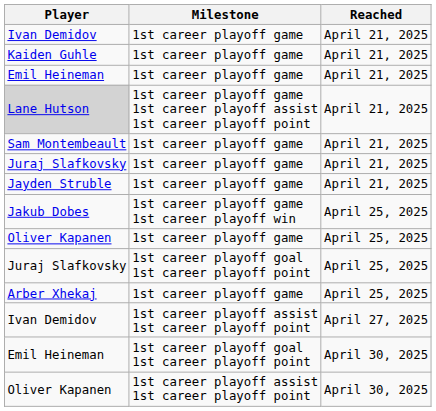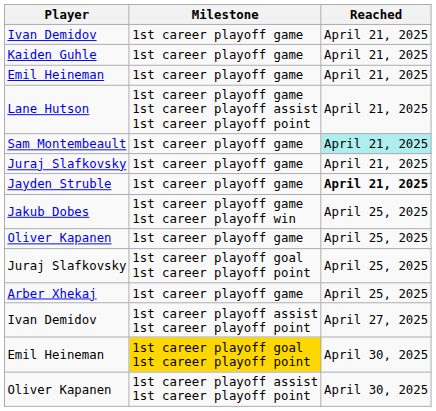(48, 109) lightgrey background -> (48, 109) no background
(376, 144) no background -> (376, 144) paleturquoise background
(376, 184) normal -> (376, 184) bold
(221, 355) no background -> (221, 355) gold background
